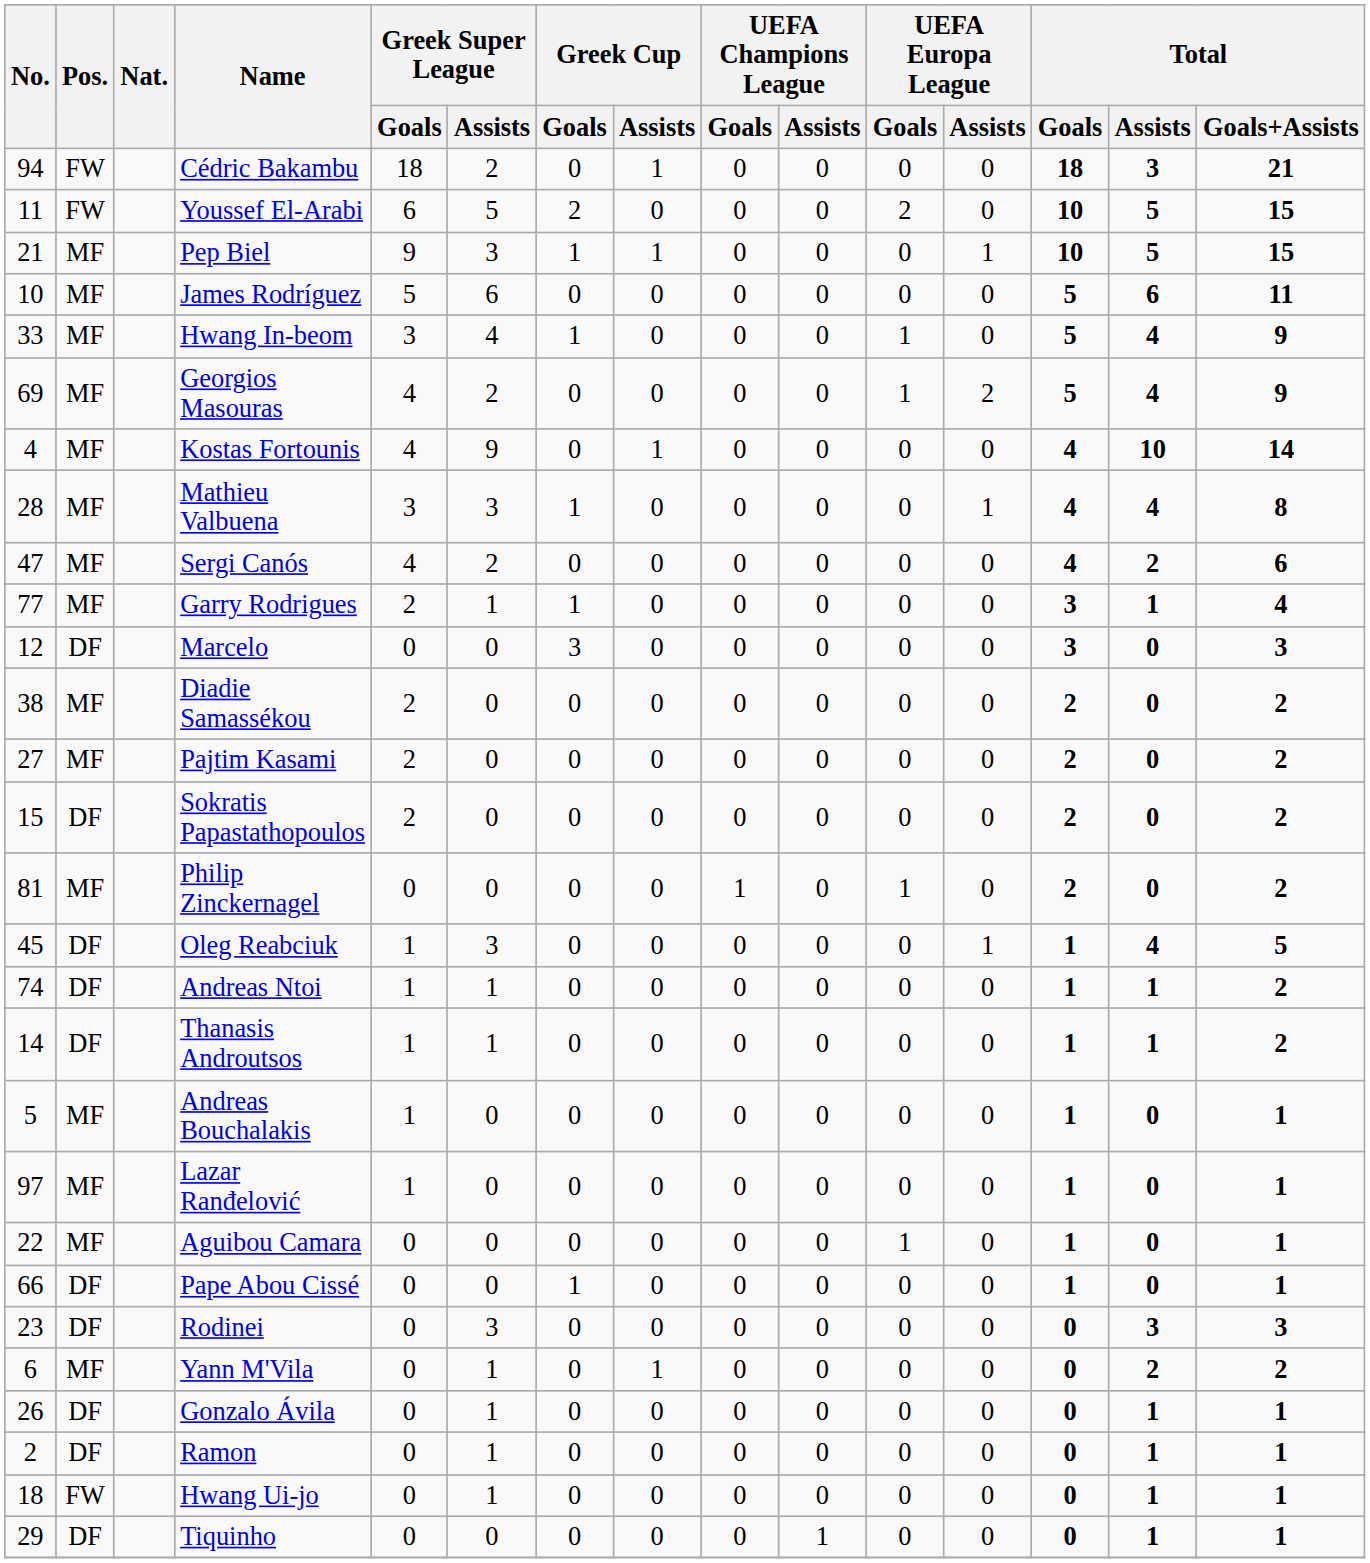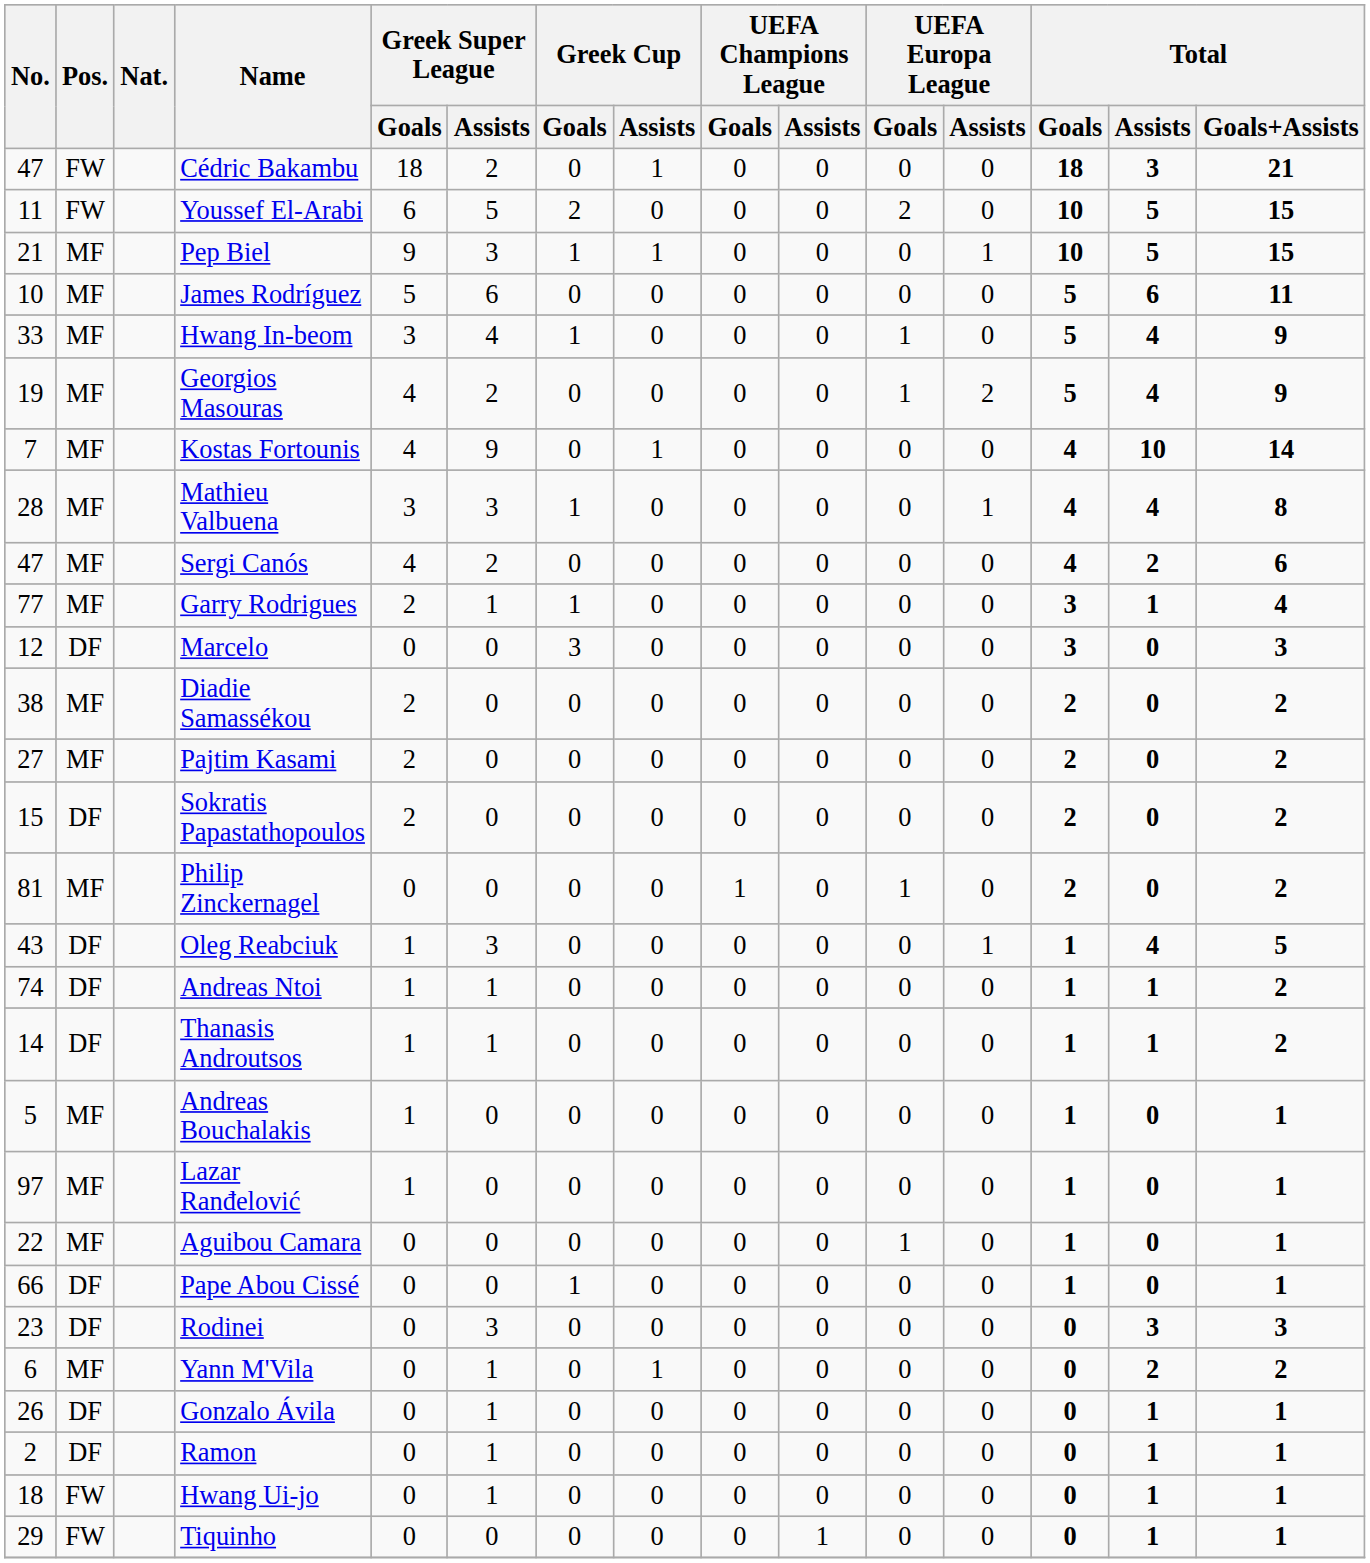(30, 168) 94 -> (30, 168) 47
(30, 392) 69 -> (30, 392) 19
(30, 449) 4 -> (30, 449) 7
(30, 945) 45 -> (30, 945) 43
(85, 1536) DF -> (85, 1536) FW
